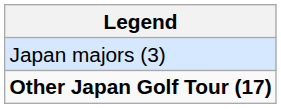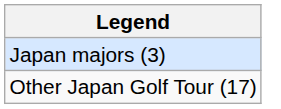(141, 87) bold -> (133, 87) normal
